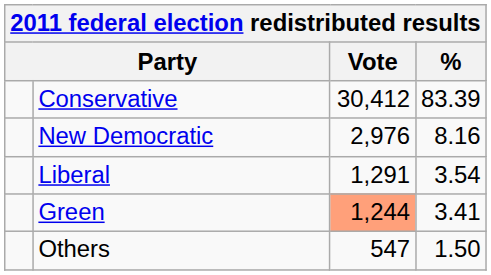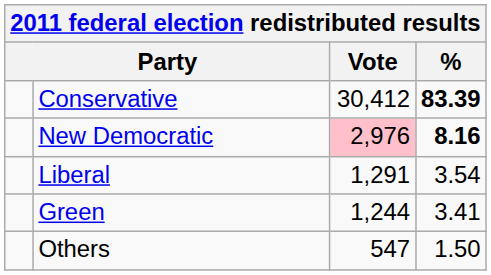(451, 99) normal -> (451, 99) bold
(380, 136) no background -> (380, 136) pink background
(457, 136) normal -> (457, 136) bold
(380, 212) lightsalmon background -> (380, 212) no background
